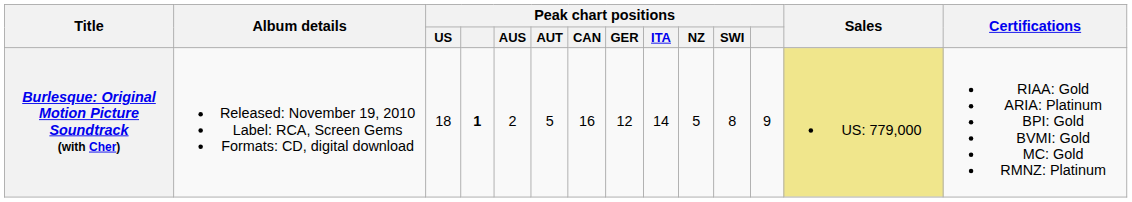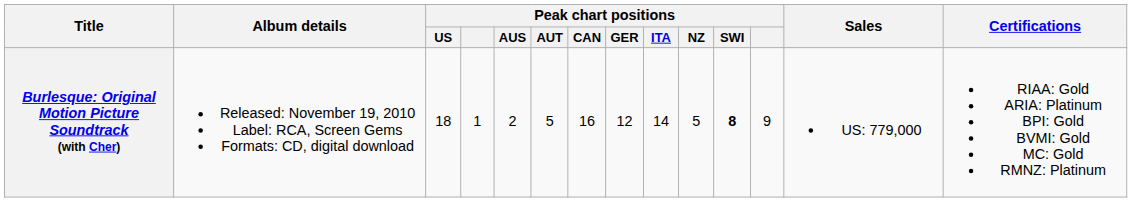(477, 122) bold -> (477, 122) normal
(732, 122) normal -> (732, 122) bold
(863, 130) khaki background -> (863, 130) no background
